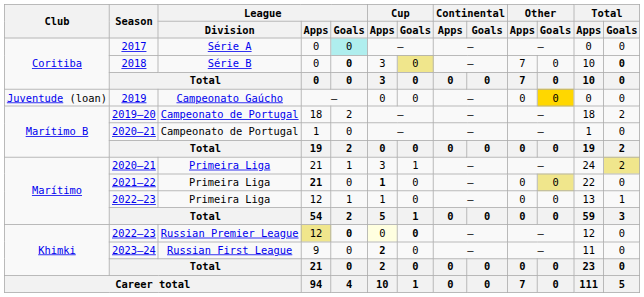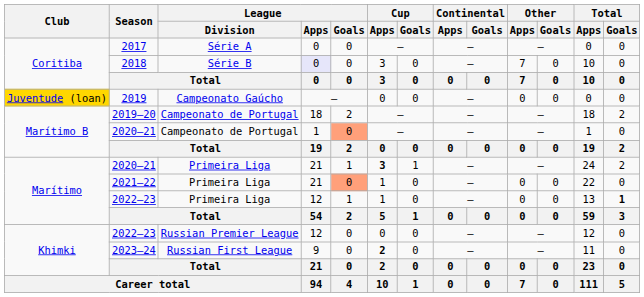(349, 47) paleturquoise background -> (349, 47) no background
(316, 64) no background -> (316, 64) lavender background
(349, 64) bold -> (349, 64) normal
(415, 64) khaki background -> (415, 64) no background
(622, 64) bold -> (622, 64) normal
(57, 98) no background -> (57, 98) gold background
(556, 98) gold background -> (556, 98) no background
(349, 132) no background -> (349, 132) lightsalmon background
(382, 165) normal -> (382, 165) bold
(622, 165) khaki background -> (622, 165) no background
(316, 182) bold -> (316, 182) normal
(349, 182) no background -> (349, 182) lightsalmon background
(382, 182) bold -> (382, 182) normal
(556, 182) khaki background -> (556, 182) no background
(622, 199) normal -> (622, 199) bold
(316, 233) khaki background -> (316, 233) no background
(349, 233) bold -> (349, 233) normal
(382, 233) lightyellow background -> (382, 233) no background
(415, 233) bold -> (415, 233) normal
